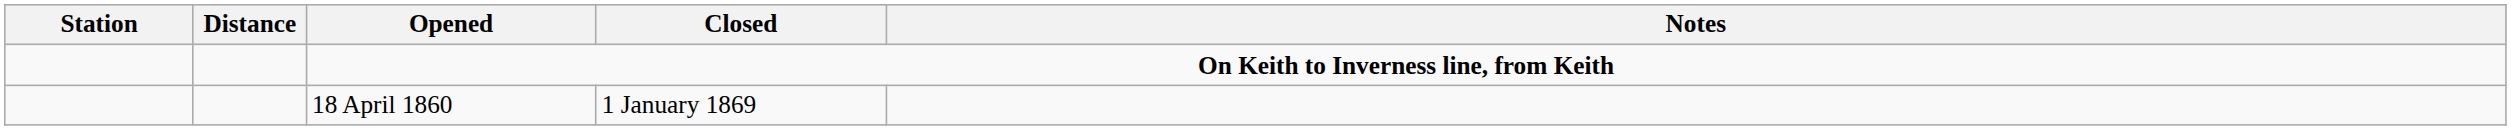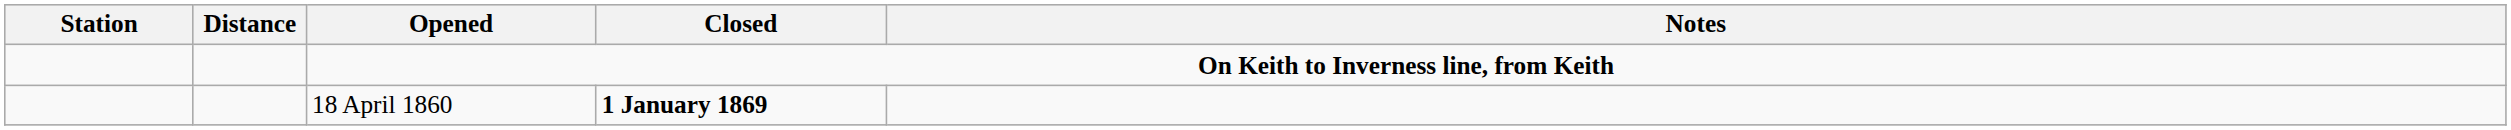(679, 104) normal -> (685, 104) bold
